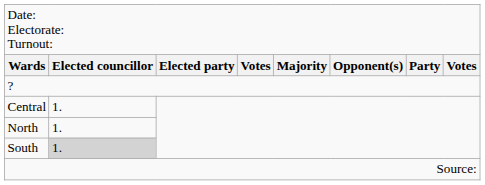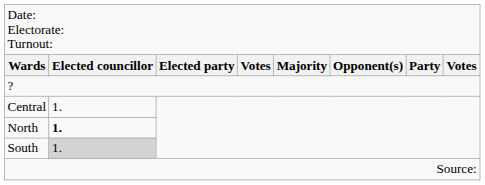(57, 127) normal -> (57, 127) bold
